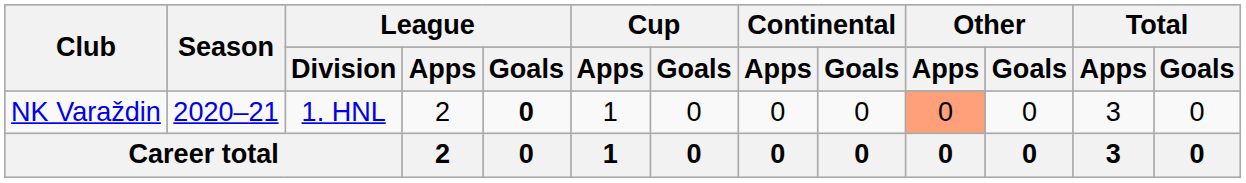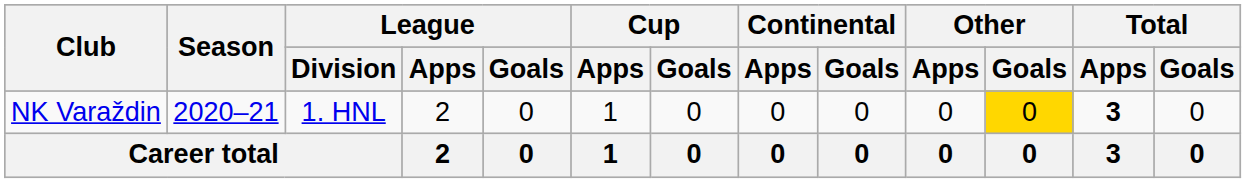(526, 111) bold -> (526, 111) normal
(946, 111) lightsalmon background -> (946, 111) no background
(1029, 111) no background -> (1029, 111) gold background
(1113, 111) normal -> (1113, 111) bold
